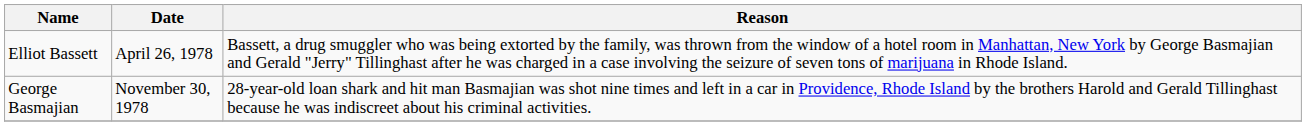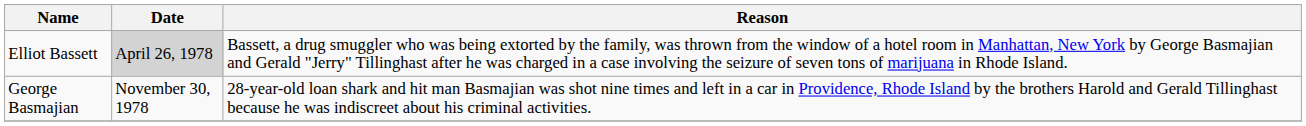(164, 53) no background -> (164, 53) lightgrey background
